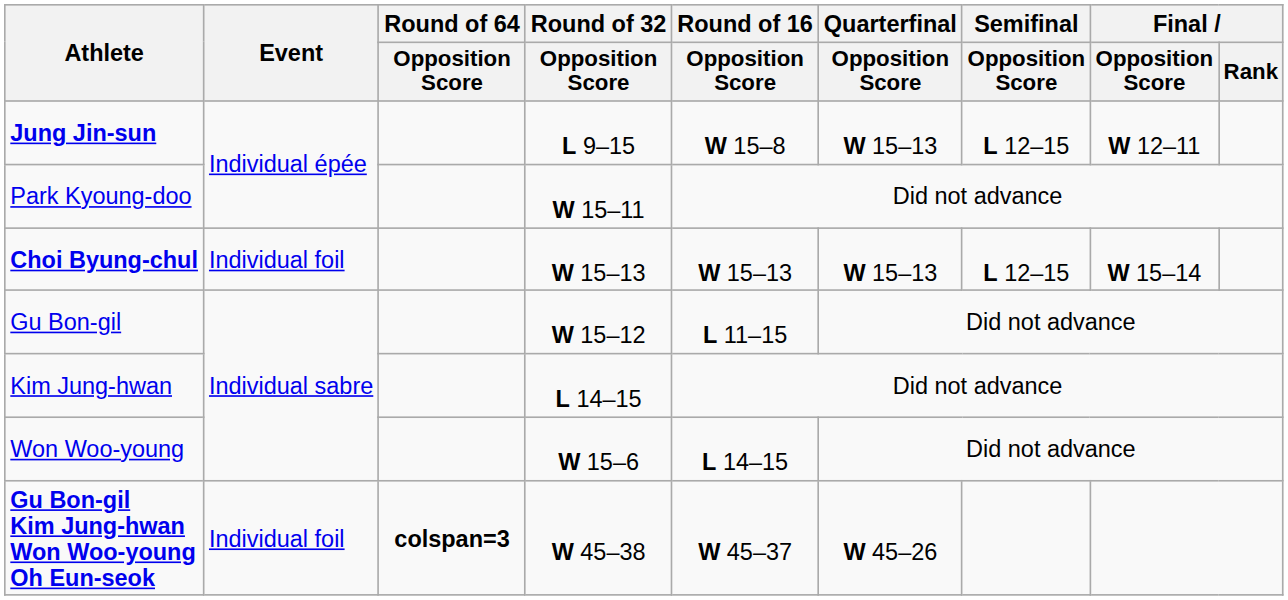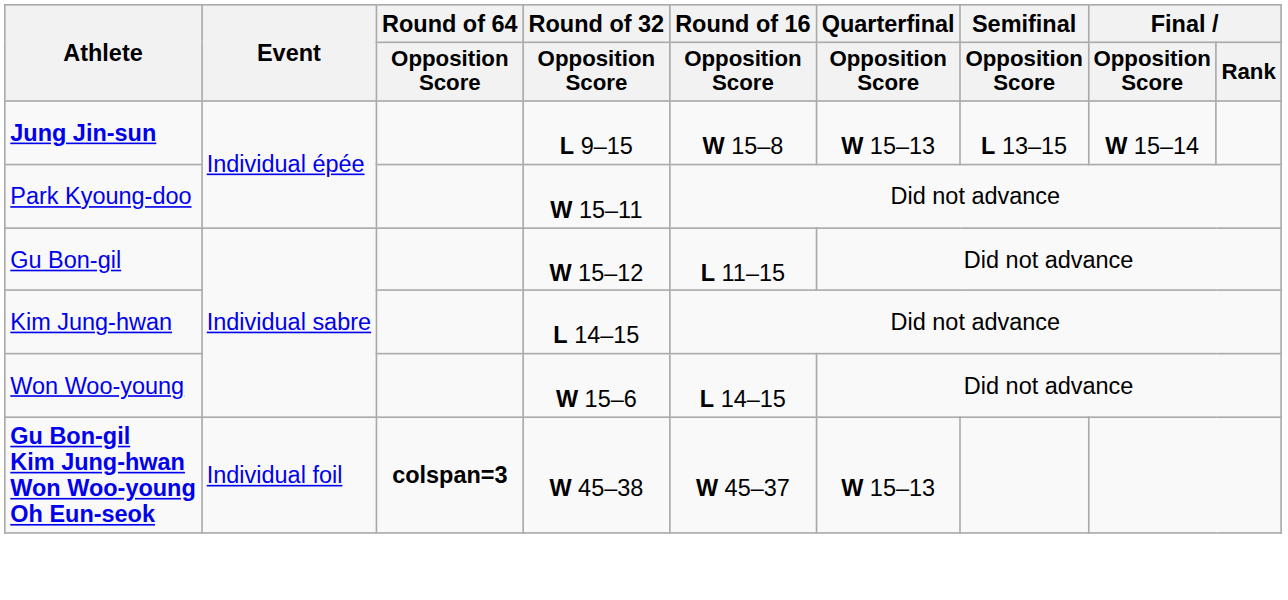(1026, 146) L 12–15 -> (1024, 146) L 13–15
(1154, 146) W 12–11 -> (1152, 146) W 15–14
- row: (104, 260)
(890, 551) W 45–26 -> (888, 488) W 15–13
